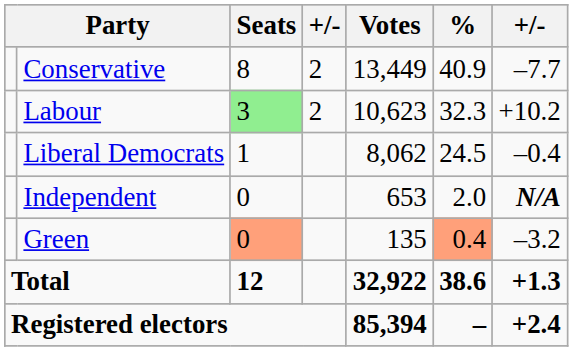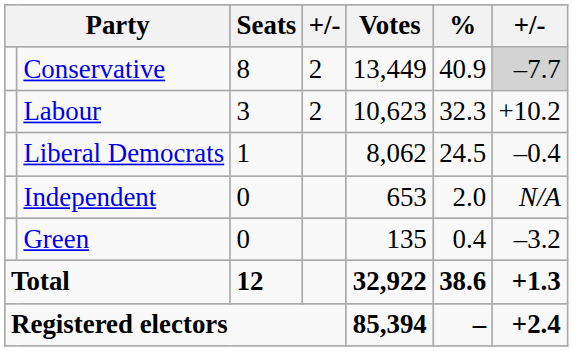(537, 68) no background -> (537, 68) lightgrey background
(243, 111) lightgreen background -> (243, 111) no background
(538, 196) bold -> (540, 196) normal
(243, 238) lightsalmon background -> (243, 238) no background
(469, 238) lightsalmon background -> (469, 238) no background
